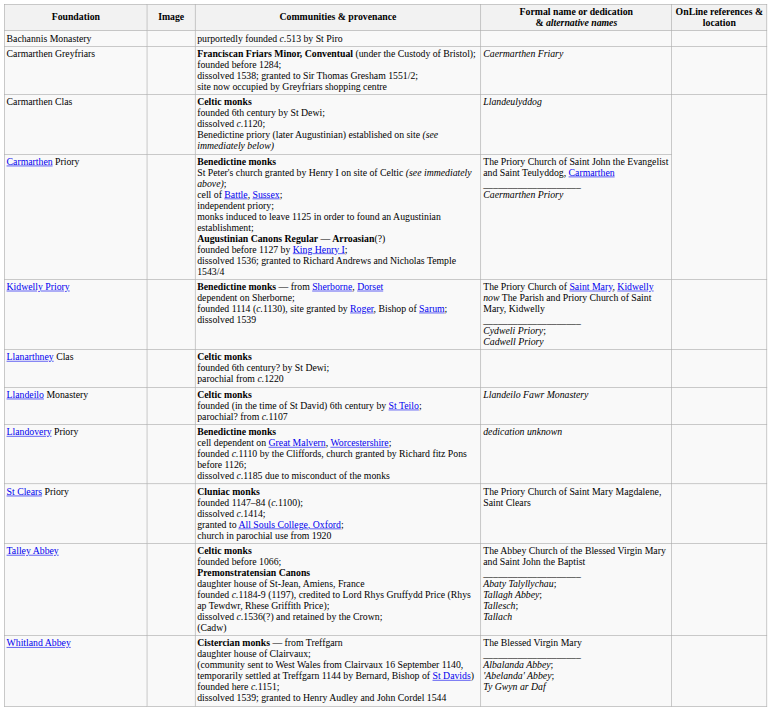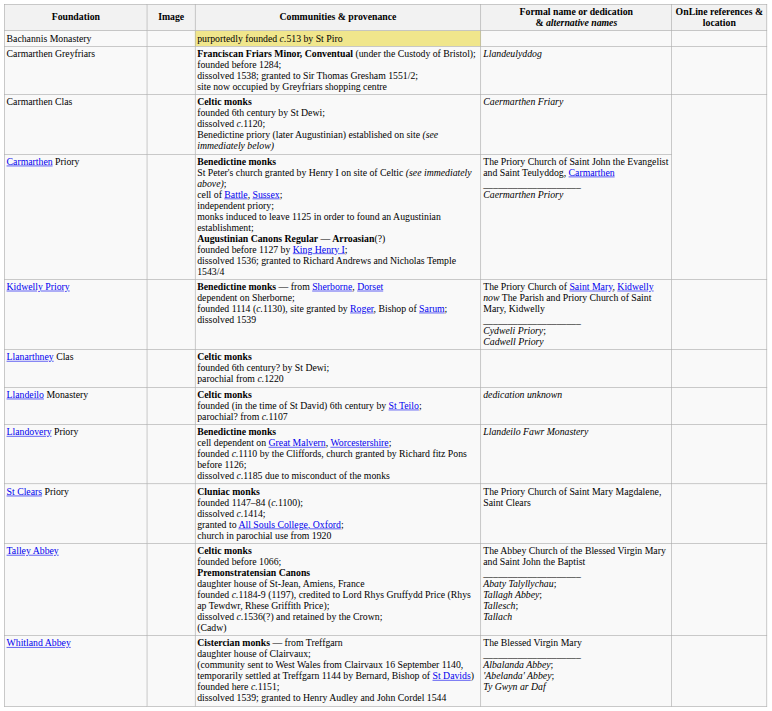(270, 38) no background -> (270, 38) khaki background
(523, 54) Caermarthen Friary -> (513, 54) Llandeulyddog
(513, 102) Llandeulyddog -> (523, 102) Caermarthen Friary
(536, 395) Llandeilo Fawr Monastery -> (523, 395) dedication unknown
(523, 432) dedication unknown -> (536, 432) Llandeilo Fawr Monastery
